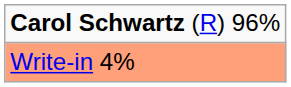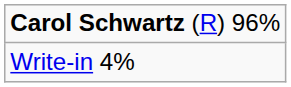(73, 61) lightsalmon background -> (73, 61) no background
